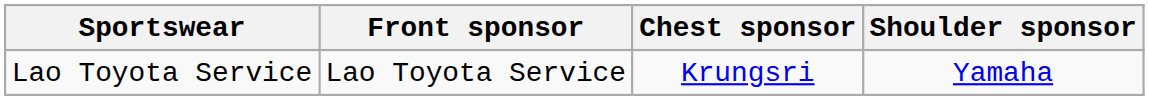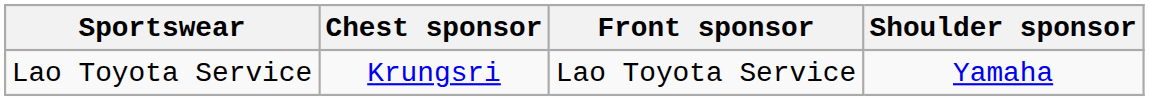columns swapped: (476, 28) <-> (748, 28)
